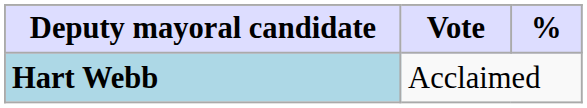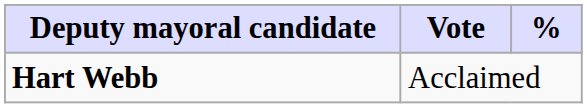(85, 77) lightblue background -> (85, 77) no background
